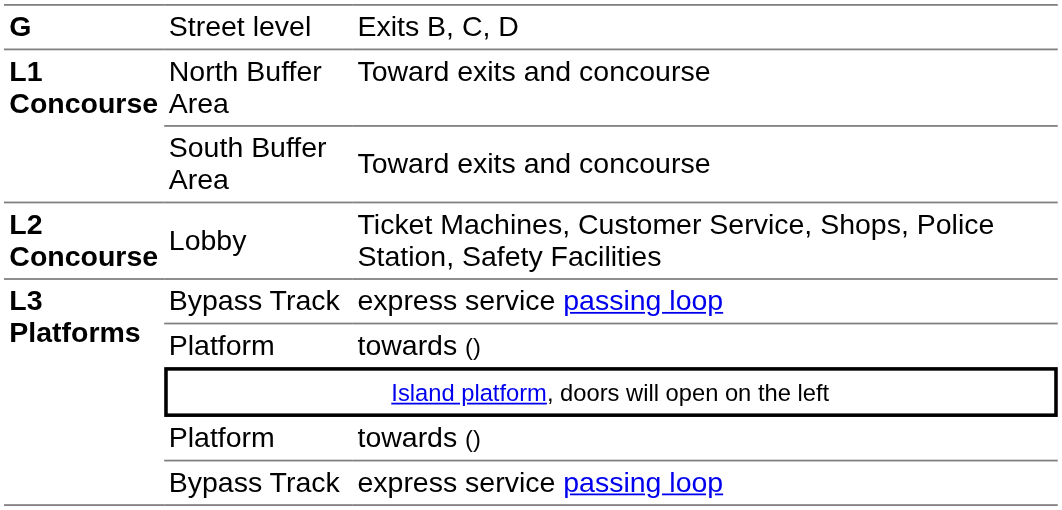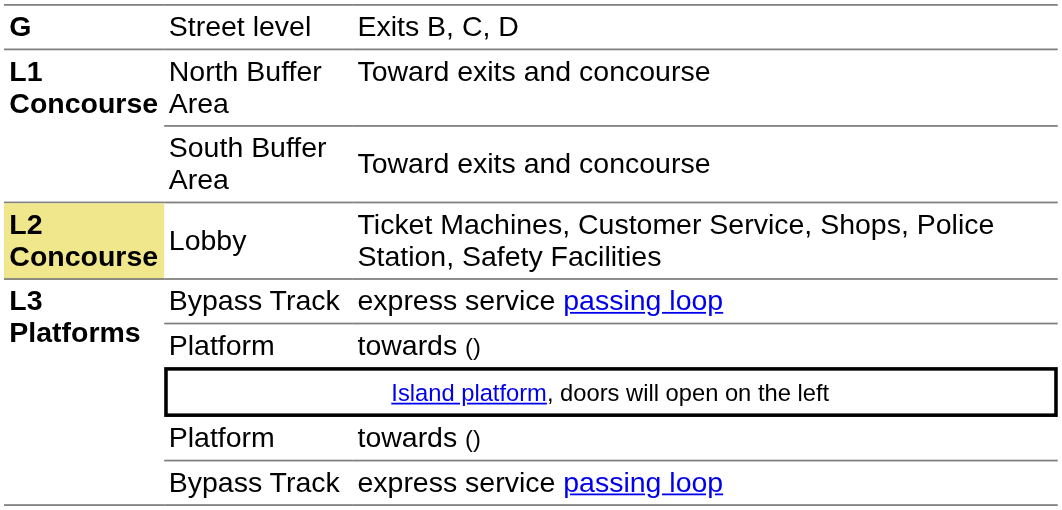(84, 240) no background -> (84, 240) khaki background
